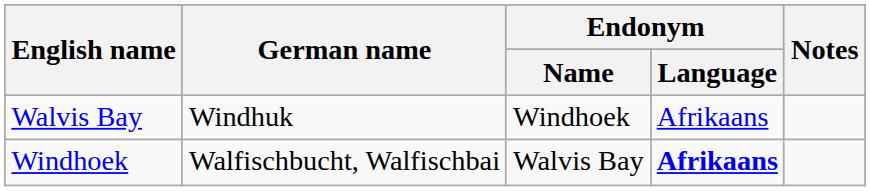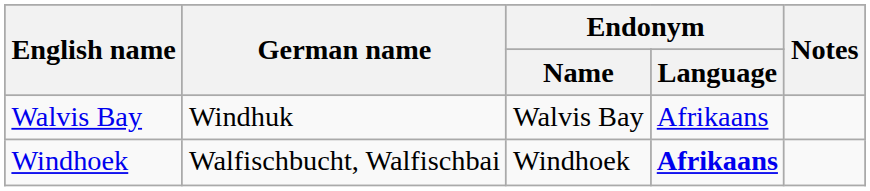(571, 116) Windhoek -> (578, 116) Walvis Bay
(578, 161) Walvis Bay -> (571, 161) Windhoek
